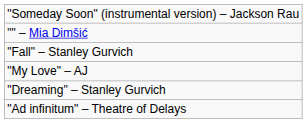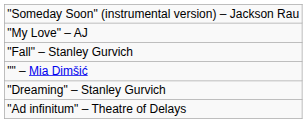(47, 33) "" – Mia Dimšić -> (47, 33) "My Love" – AJ
(47, 71) "My Love" – AJ -> (47, 71) "" – Mia Dimšić
